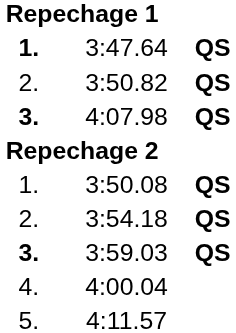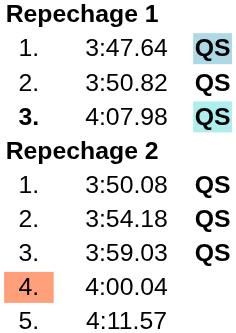(29, 48) bold -> (29, 48) normal
(213, 48) no background -> (213, 48) lightblue background
(213, 116) no background -> (213, 116) paleturquoise background
(29, 253) bold -> (29, 253) normal
(29, 287) no background -> (29, 287) lightsalmon background
